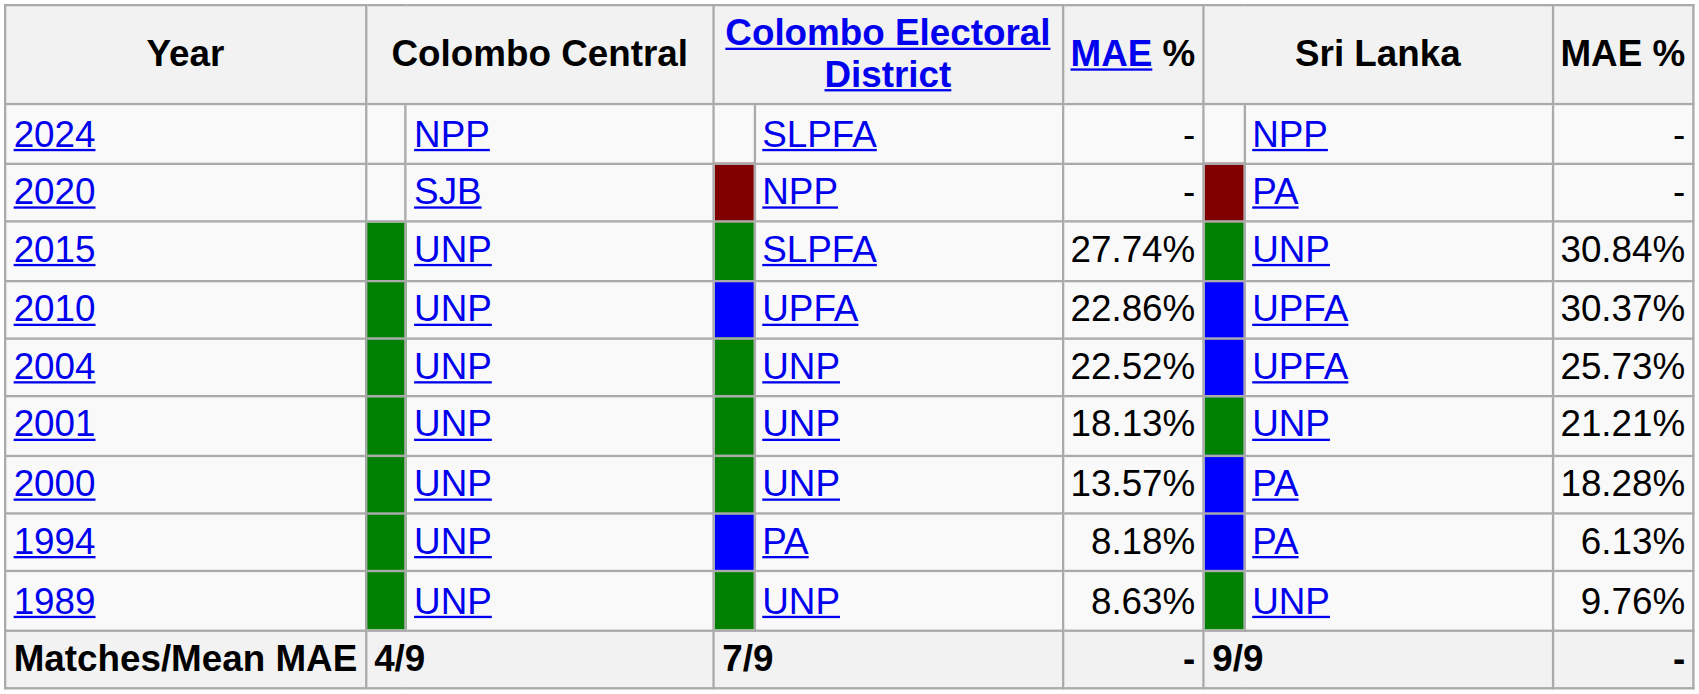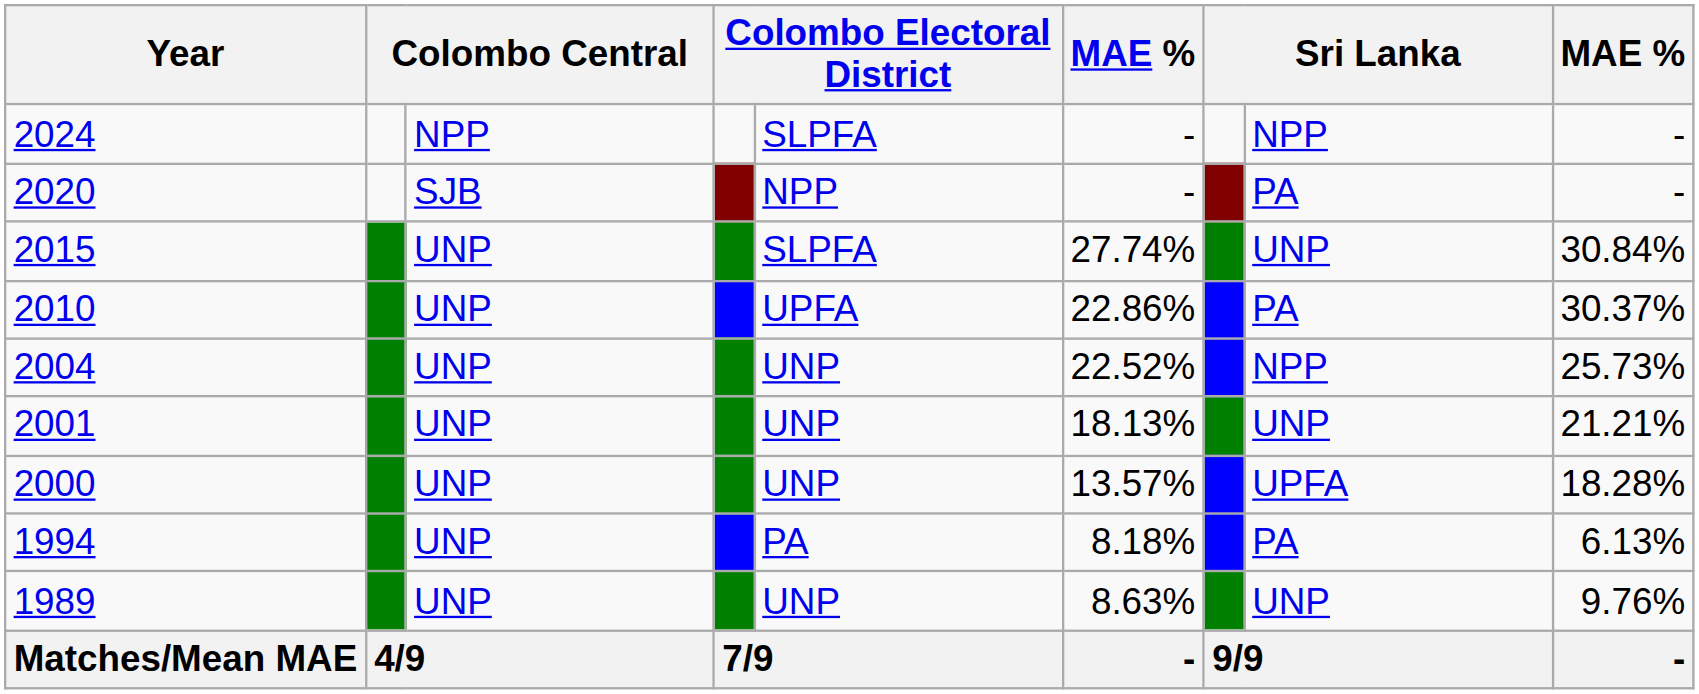(1300, 308) UPFA -> (1275, 308) PA
(1300, 366) UPFA -> (1290, 366) NPP
(1275, 483) PA -> (1300, 483) UPFA
